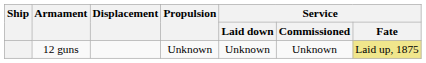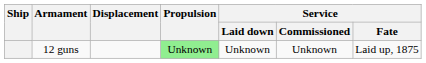(190, 49) no background -> (190, 49) lightgreen background
(387, 49) khaki background -> (387, 49) no background
